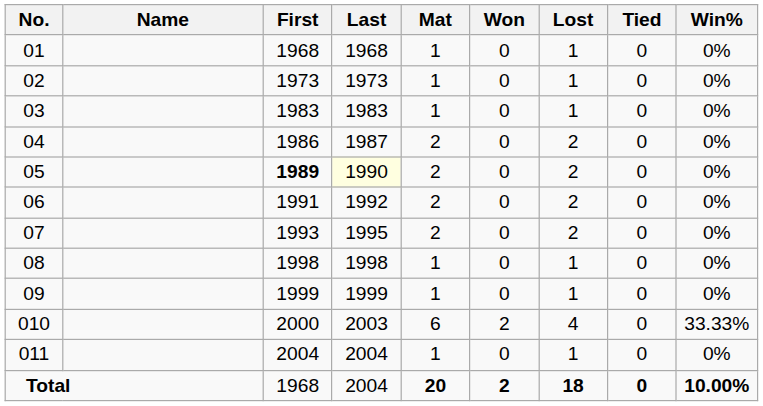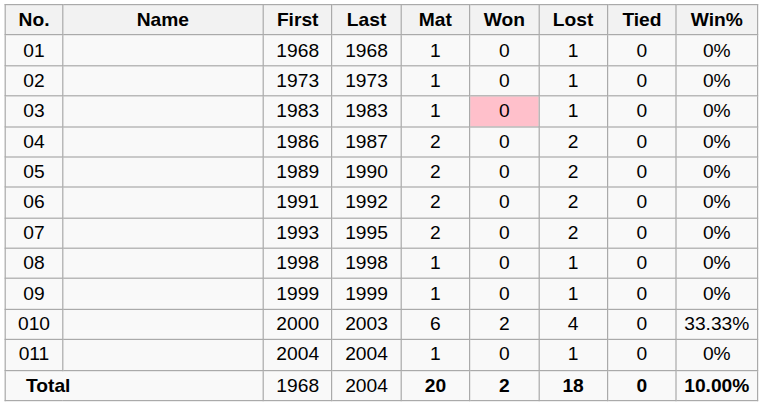(504, 111) no background -> (504, 111) pink background
(298, 171) bold -> (298, 171) normal
(367, 171) lightyellow background -> (367, 171) no background
